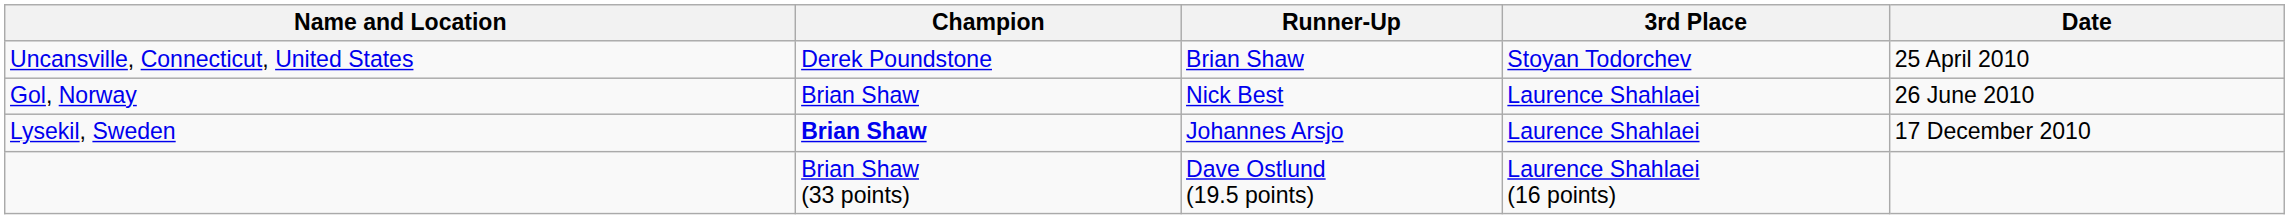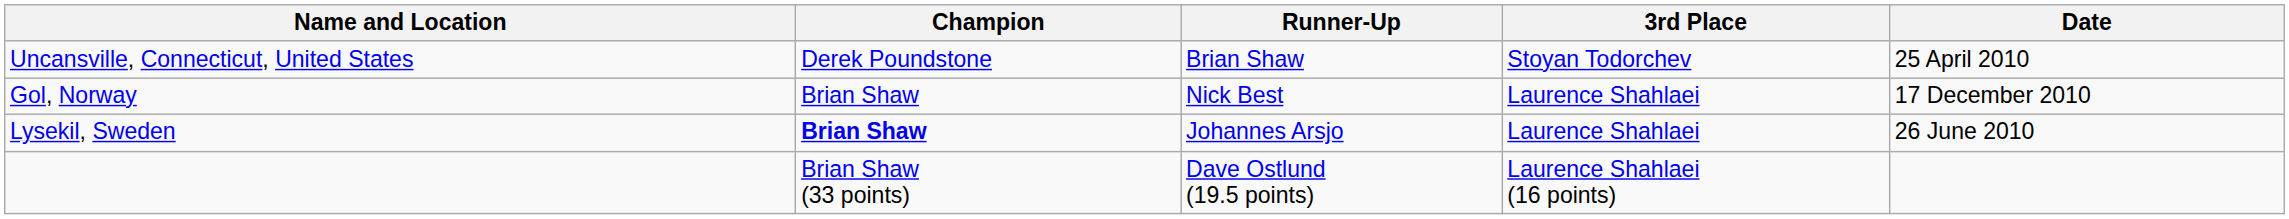(1965, 95) 26 June 2010 -> (1993, 95) 17 December 2010
(1993, 132) 17 December 2010 -> (1965, 132) 26 June 2010
